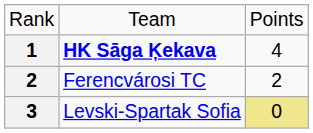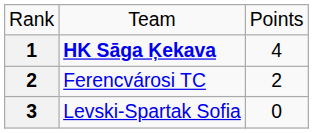(277, 111) khaki background -> (277, 111) no background
